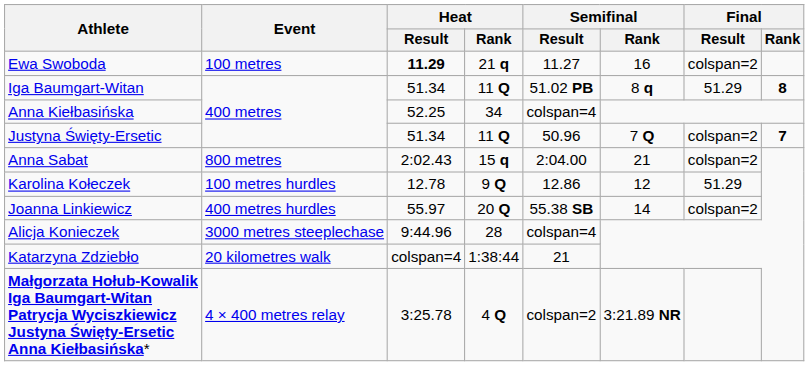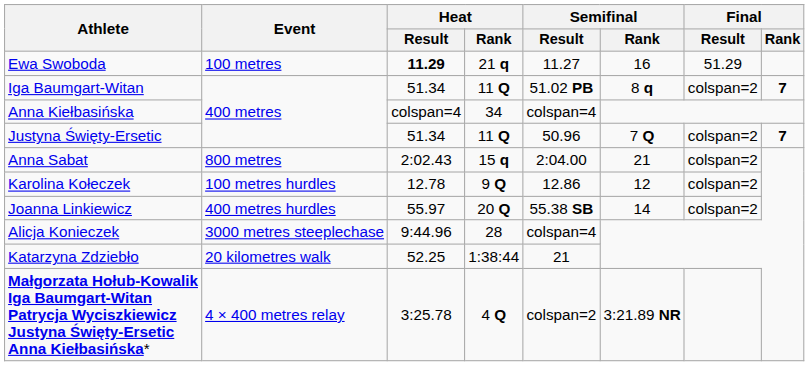(723, 64) colspan=2 -> (723, 64) 51.29
(723, 88) 51.29 -> (723, 88) colspan=2
(783, 88) 8 -> (783, 88) 7
(426, 112) 52.25 -> (426, 112) colspan=4
(723, 184) 51.29 -> (723, 184) colspan=2
(426, 257) colspan=4 -> (426, 257) 52.25
